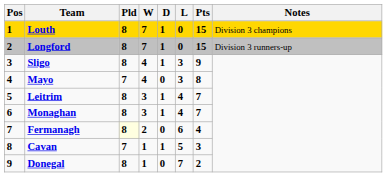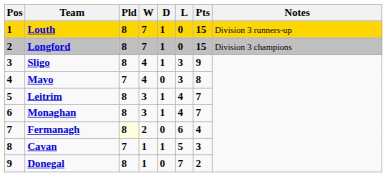(253, 30) Division 3 champions -> (253, 30) Division 3 runners-up
(253, 47) Division 3 runners-up -> (253, 47) Division 3 champions
